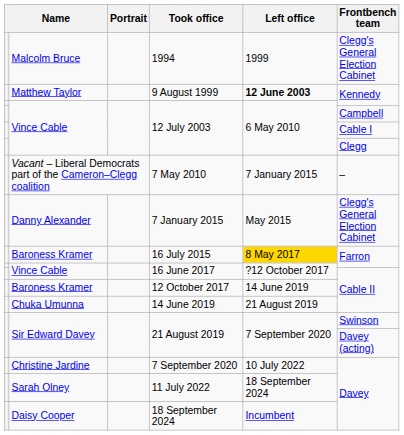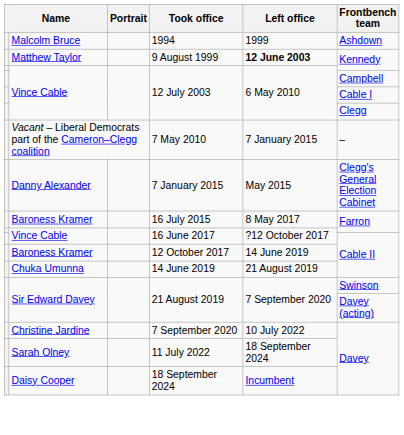(358, 58) Clegg's General Election Cabinet -> (361, 40) Ashdown
(273, 254) gold background -> (273, 219) no background
